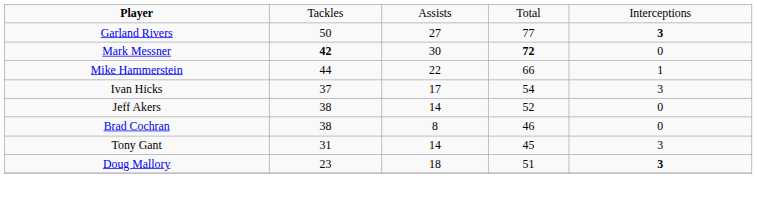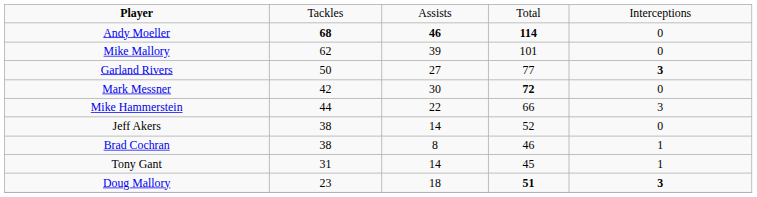+ row: (137, 32)
+ row: (137, 51)
(325, 51) bold -> (325, 88) normal
(660, 70) 1 -> (660, 107) 3
- row: (137, 88)
(660, 126) 0 -> (660, 145) 1
(660, 145) 3 -> (660, 164) 1
(528, 164) normal -> (528, 182) bold
